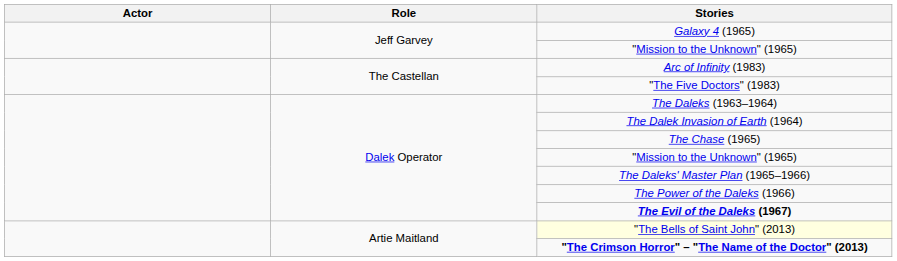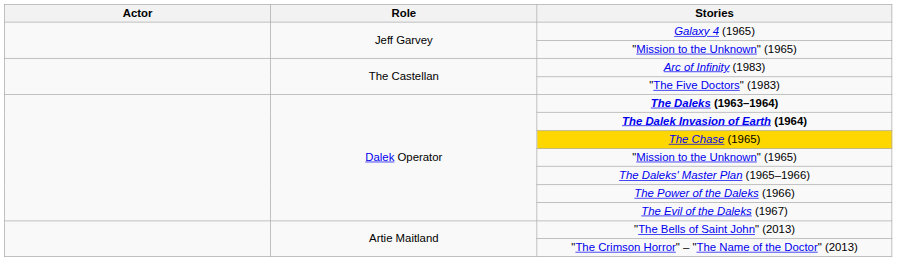(715, 103) normal -> (715, 103) bold
(715, 121) normal -> (715, 121) bold
(715, 139) no background -> (715, 139) gold background
(715, 211) bold -> (715, 211) normal
(715, 229) lightyellow background -> (715, 229) no background
(715, 247) bold -> (715, 247) normal
